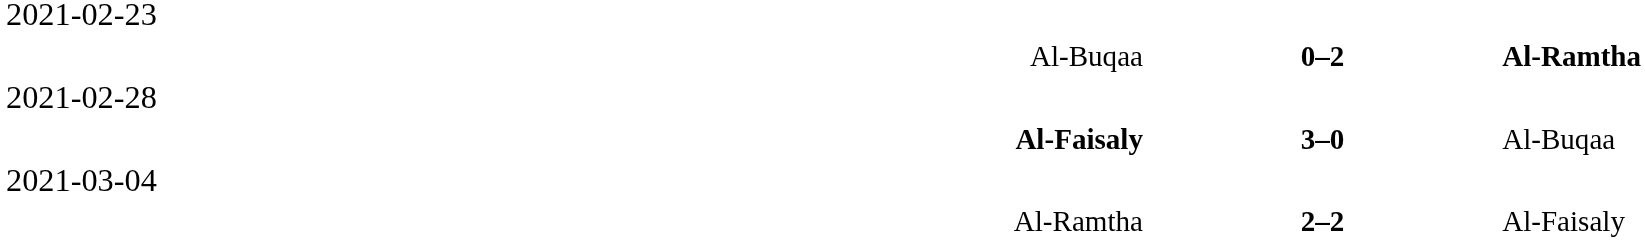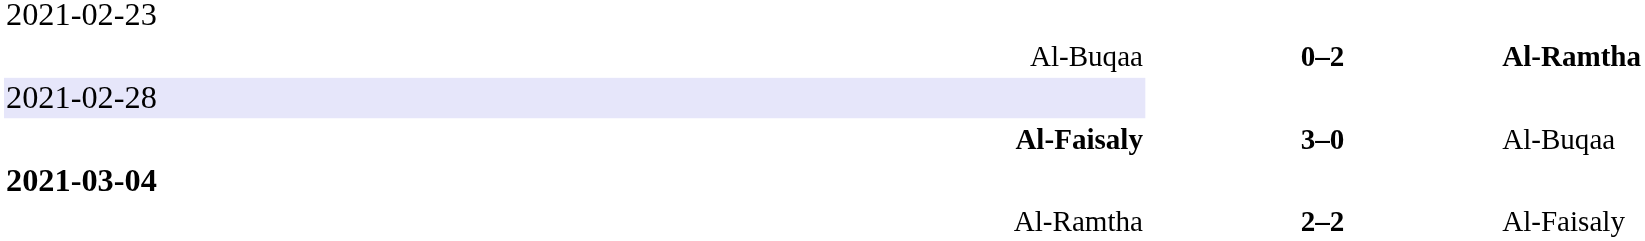(81, 97) no background -> (81, 97) lavender background
(81, 180) normal -> (81, 180) bold
